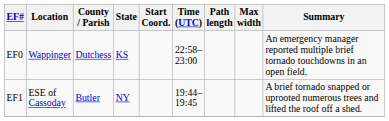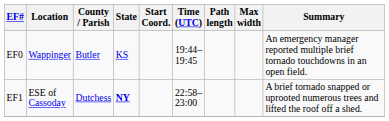(93, 55) Dutchess -> (88, 55) Butler
(188, 55) 22:58–23:00 -> (188, 55) 19:44–19:45
(88, 98) Butler -> (93, 98) Dutchess
(123, 98) normal -> (123, 98) bold
(188, 98) 19:44–19:45 -> (188, 98) 22:58–23:00
